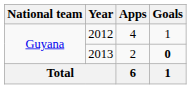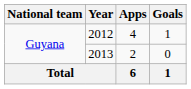(168, 53) bold -> (168, 53) normal
